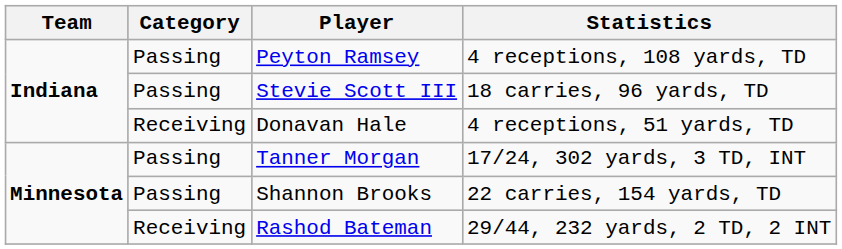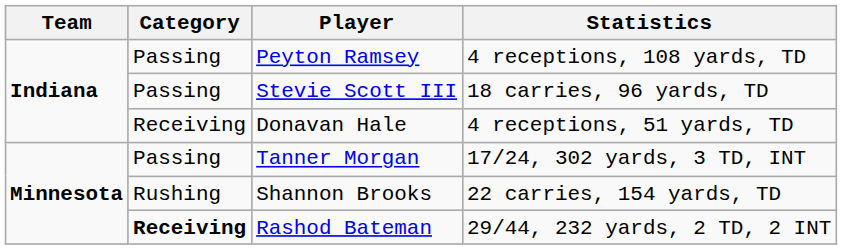(177, 193) Passing -> (177, 193) Rushing
(190, 227) normal -> (190, 227) bold
